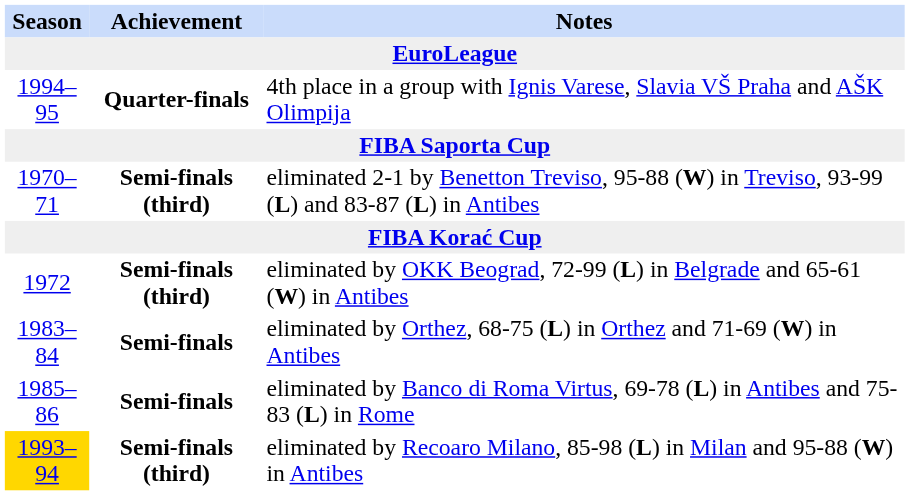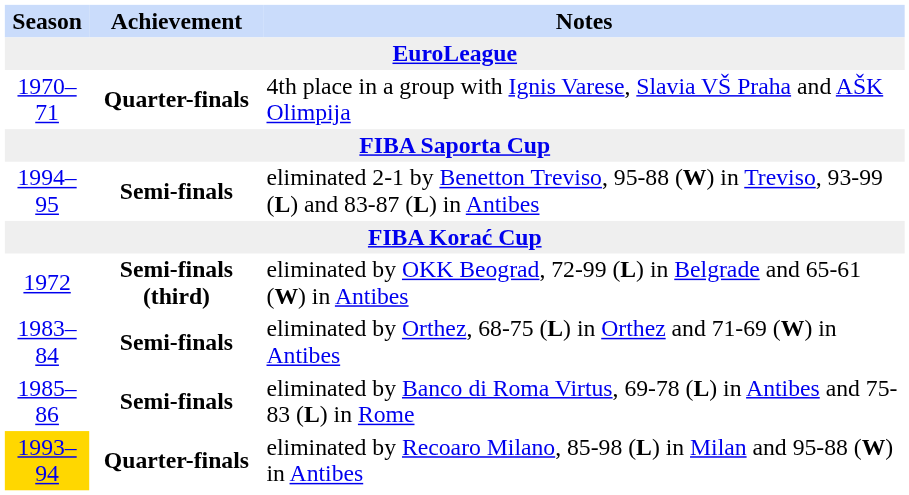(47, 99) 1994–95 -> (47, 99) 1970–71
(47, 191) 1970–71 -> (47, 191) 1994–95
(176, 191) Semi-finals (third) -> (176, 191) Semi-finals
(176, 460) Semi-finals (third) -> (176, 460) Quarter-finals
